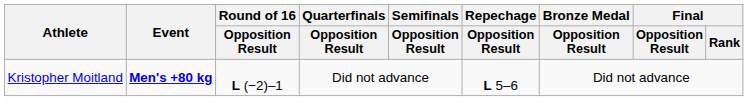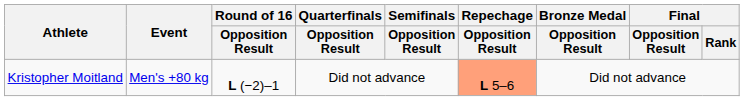(171, 78) bold -> (169, 78) normal
(501, 85) no background -> (497, 85) lightsalmon background
